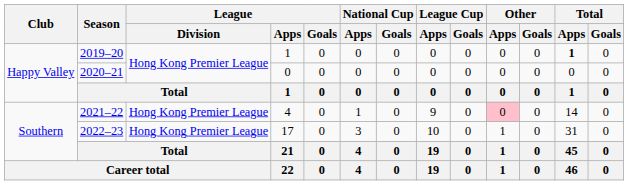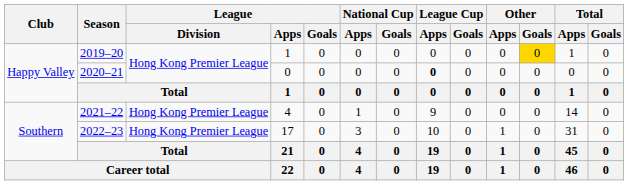(537, 53) no background -> (537, 53) gold background
(571, 53) bold -> (571, 53) normal
(433, 72) normal -> (433, 72) bold
(503, 111) pink background -> (503, 111) no background
